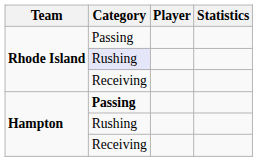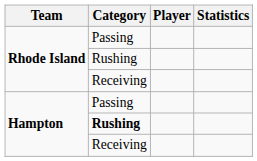(114, 59) lavender background -> (114, 59) no background
(114, 102) bold -> (112, 102) normal
(114, 123) normal -> (116, 123) bold
